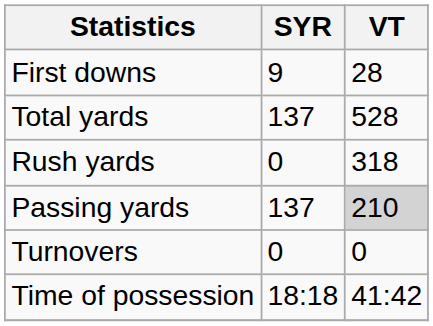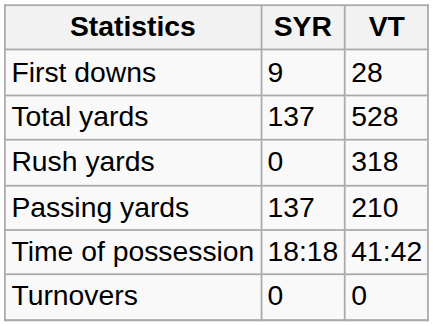(375, 206) lightgrey background -> (375, 206) no background
rows swapped: (75, 251) <-> (133, 296)
